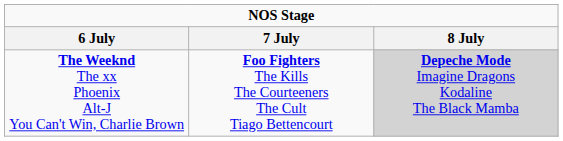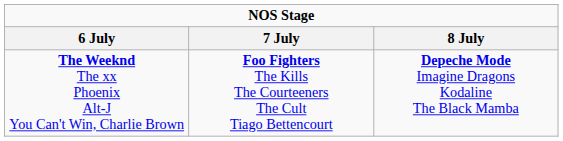(466, 84) lightgrey background -> (466, 84) no background
